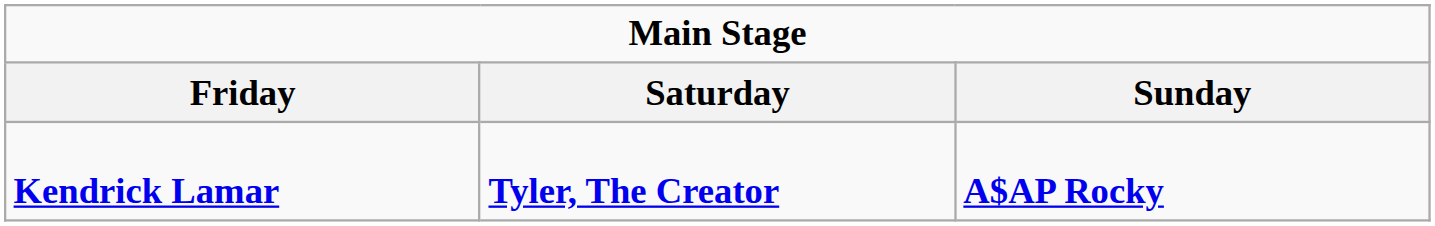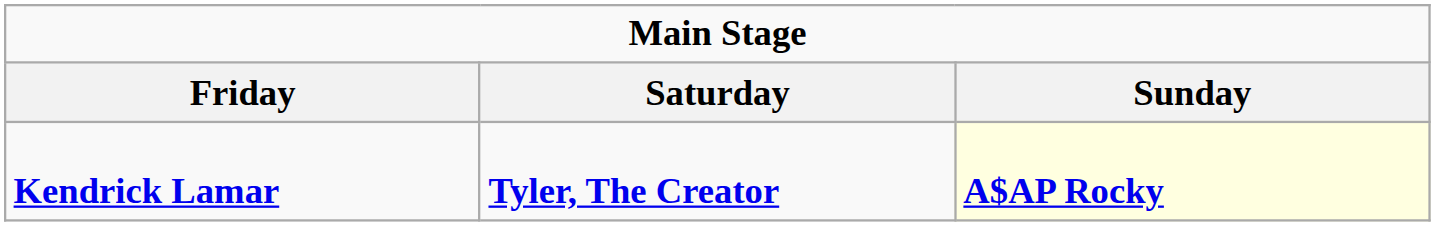(1064, 190) no background -> (1064, 190) lightyellow background
